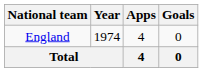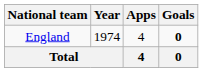(178, 36) normal -> (178, 36) bold
